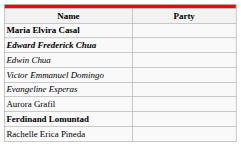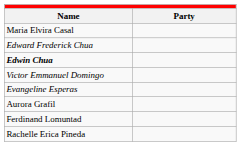(43, 31) bold -> (40, 31) normal
(51, 45) bold -> (50, 45) normal
(29, 60) normal -> (30, 60) bold
(48, 119) bold -> (44, 119) normal
